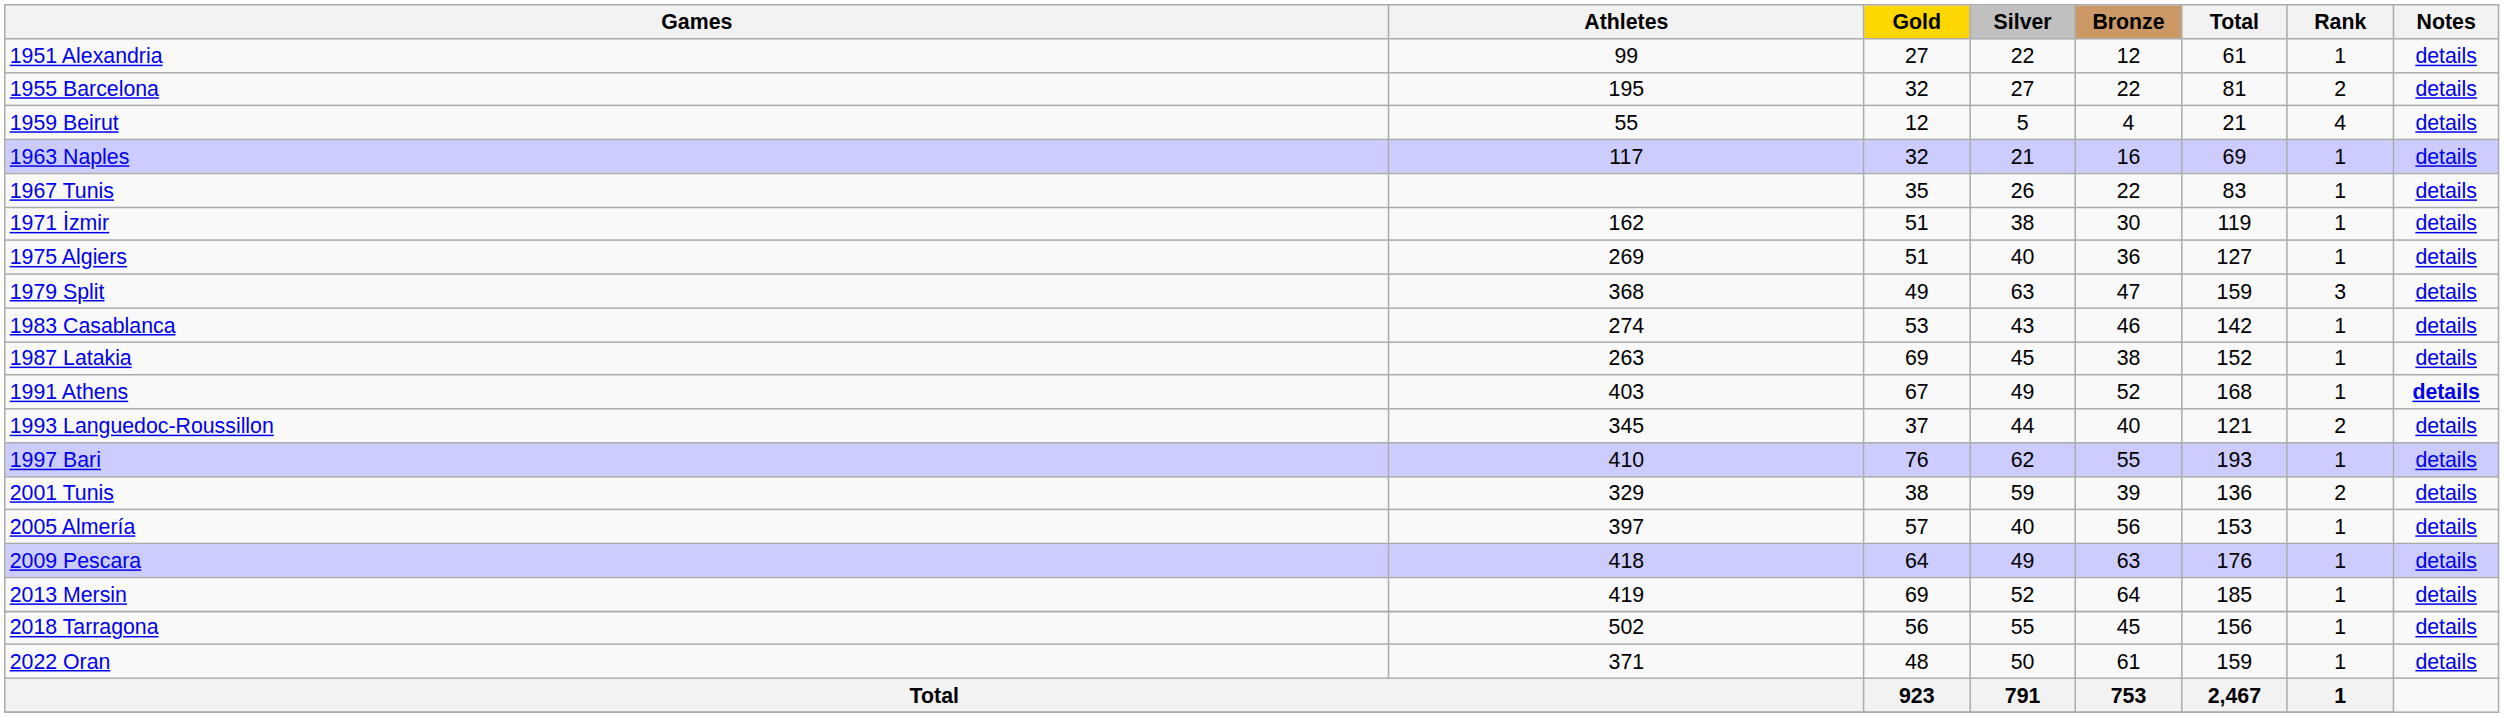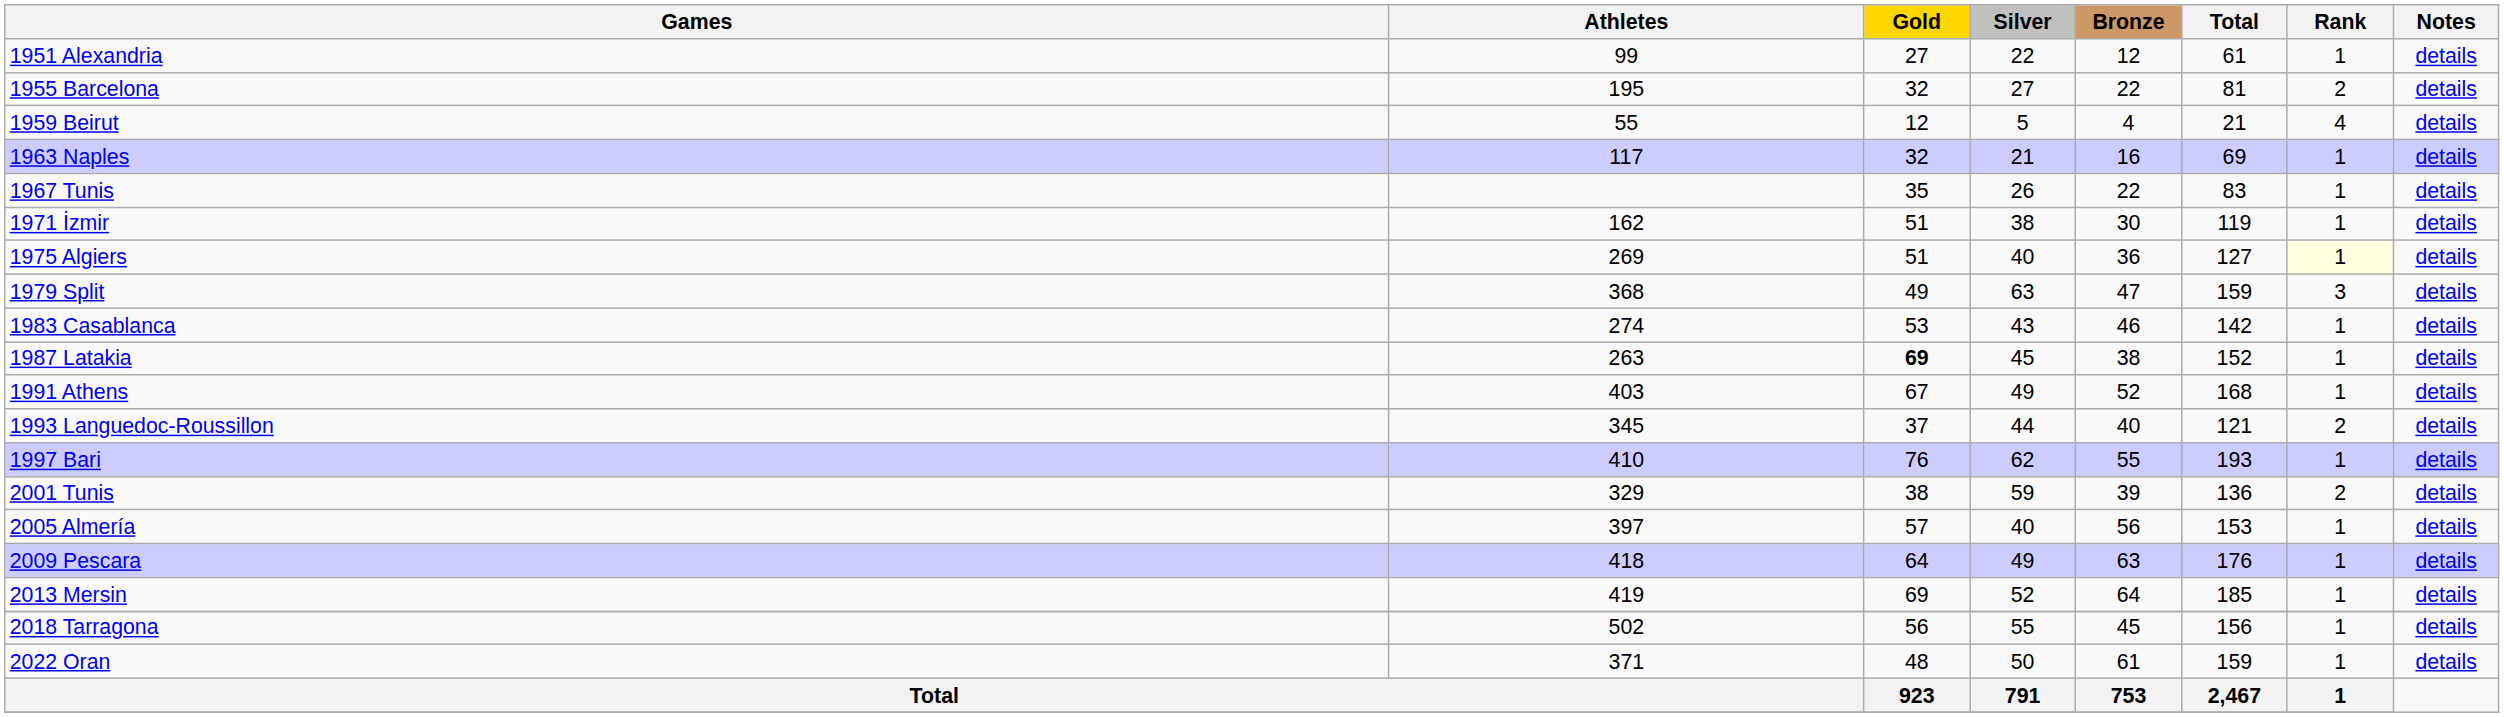(2340, 258) no background -> (2340, 258) lightyellow background
(1917, 359) normal -> (1917, 359) bold
(2446, 392) bold -> (2446, 392) normal
